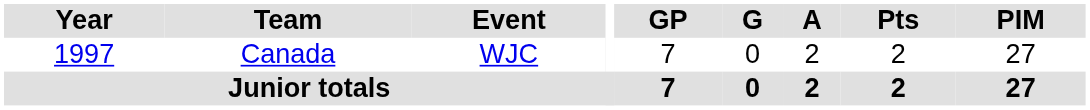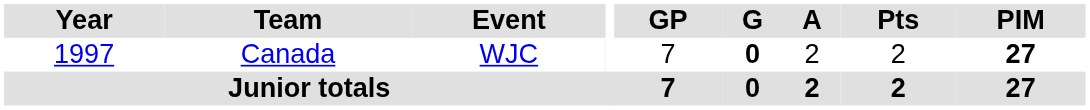(752, 54) normal -> (752, 54) bold
(1021, 54) normal -> (1021, 54) bold
